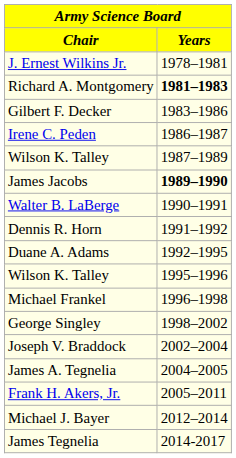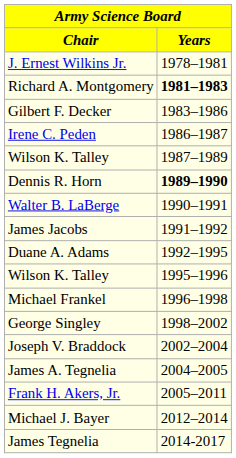(48, 181) James Jacobs -> (55, 181) Dennis R. Horn
(55, 228) Dennis R. Horn -> (48, 228) James Jacobs
